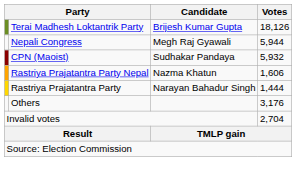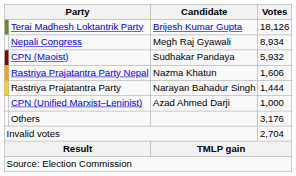(272, 42) 5,944 -> (272, 42) 8,934
+ row: (77, 103)
